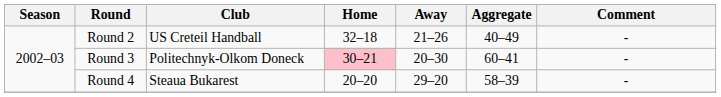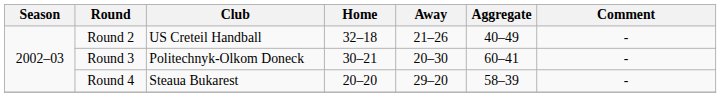(360, 59) pink background -> (360, 59) no background
